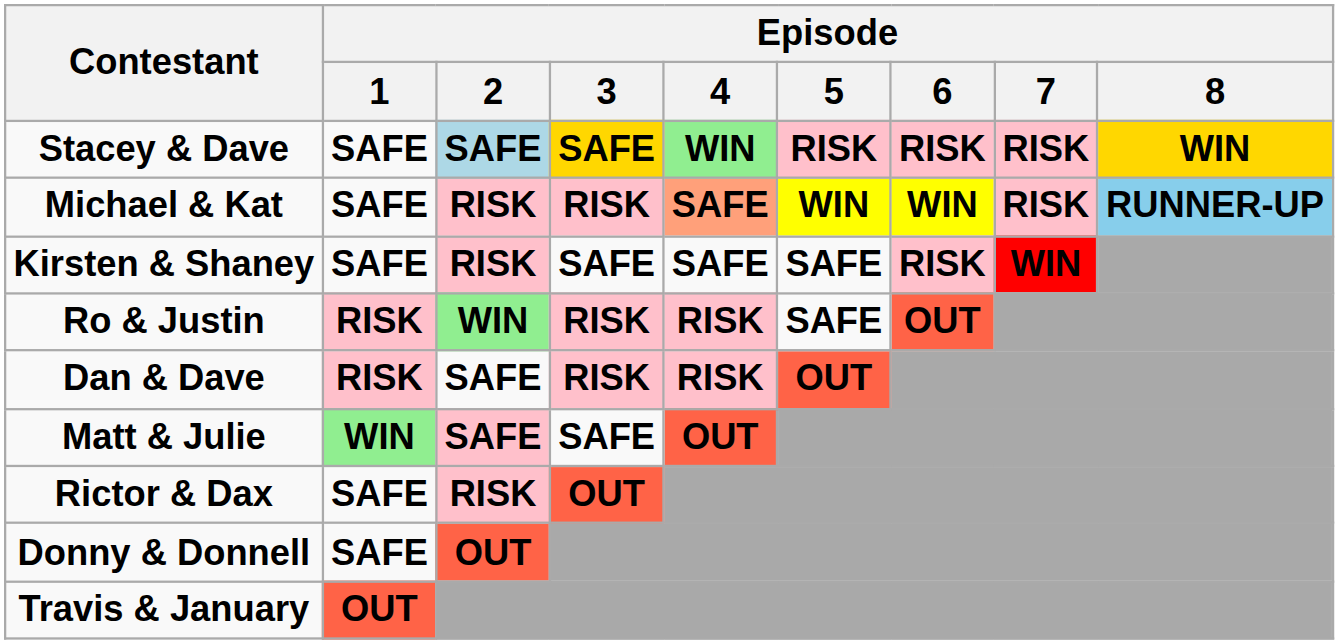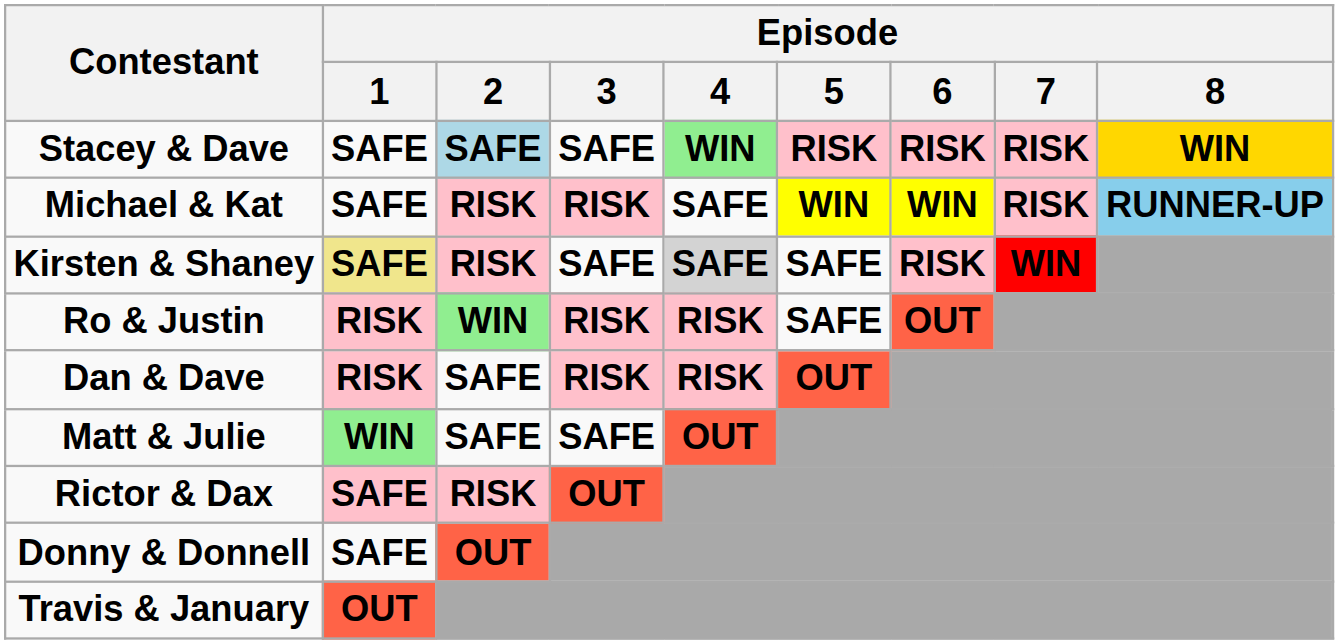(607, 148) gold background -> (607, 148) no background
(720, 206) lightsalmon background -> (720, 206) no background
(379, 263) no background -> (379, 263) khaki background
(720, 263) no background -> (720, 263) lightgrey background
(493, 436) pink background -> (493, 436) no background
(379, 494) no background -> (379, 494) pink background
